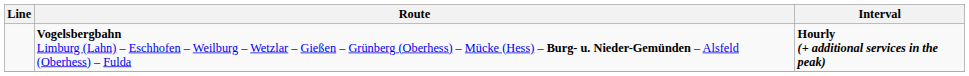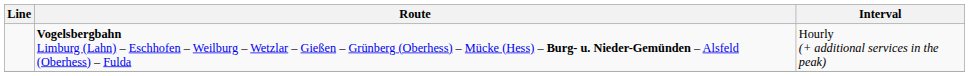(868, 47) bold -> (869, 47) normal
